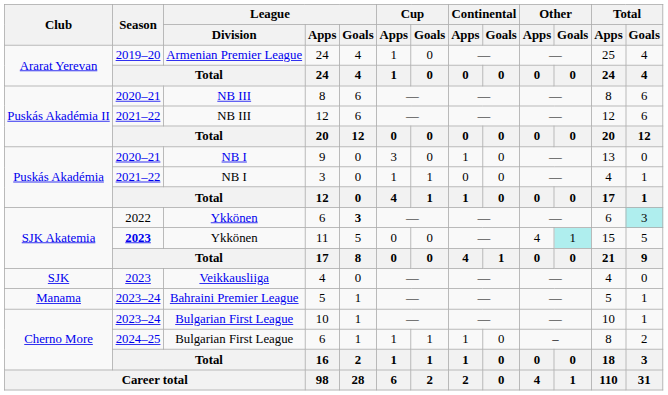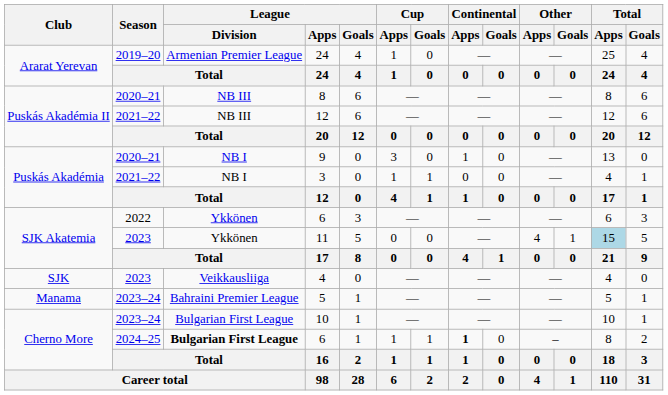(358, 217) bold -> (358, 217) normal
(644, 217) paleturquoise background -> (644, 217) no background
(138, 237) bold -> (138, 237) normal
(573, 237) paleturquoise background -> (573, 237) no background
(608, 237) no background -> (608, 237) lightblue background
(234, 339) normal -> (234, 339) bold
(465, 339) normal -> (465, 339) bold
